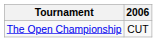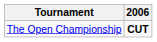(138, 29) normal -> (138, 29) bold
